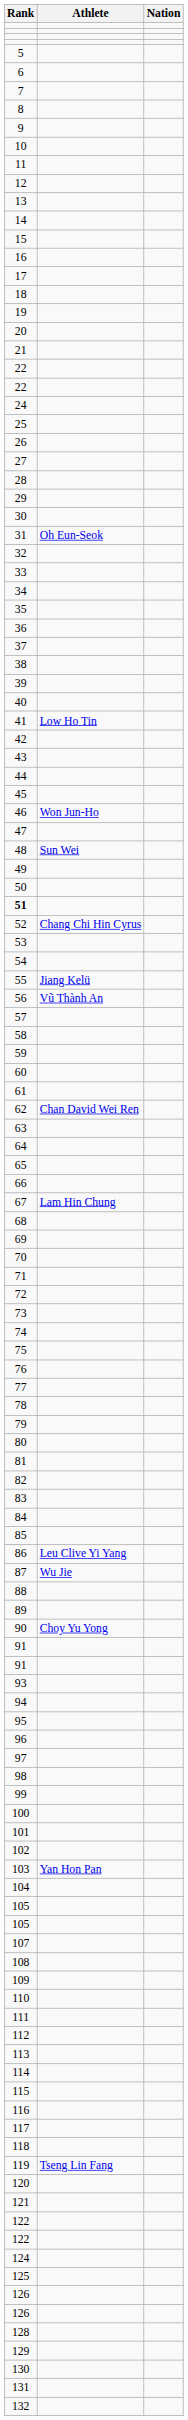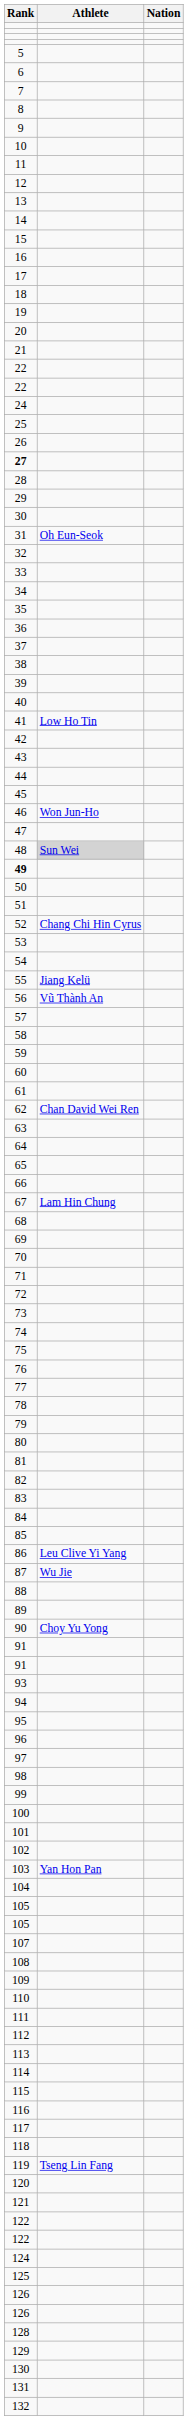(21, 461) normal -> (21, 461) bold
(59, 850) no background -> (59, 850) lightgrey background
(21, 868) normal -> (21, 868) bold
(21, 905) bold -> (21, 905) normal
